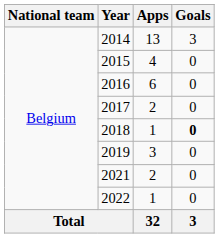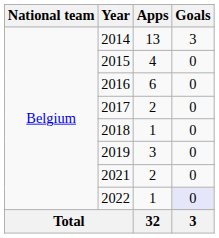(193, 130) bold -> (193, 130) normal
(193, 198) no background -> (193, 198) lavender background
